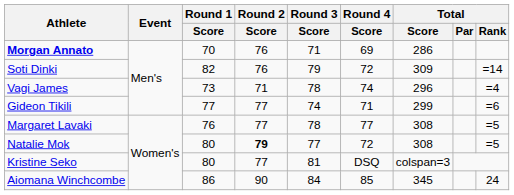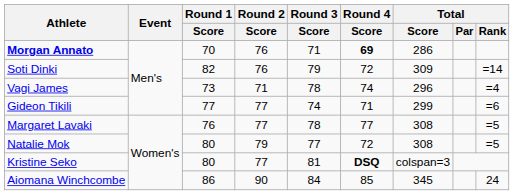(367, 50) normal -> (367, 50) bold
(261, 144) bold -> (261, 144) normal
(367, 162) normal -> (367, 162) bold
